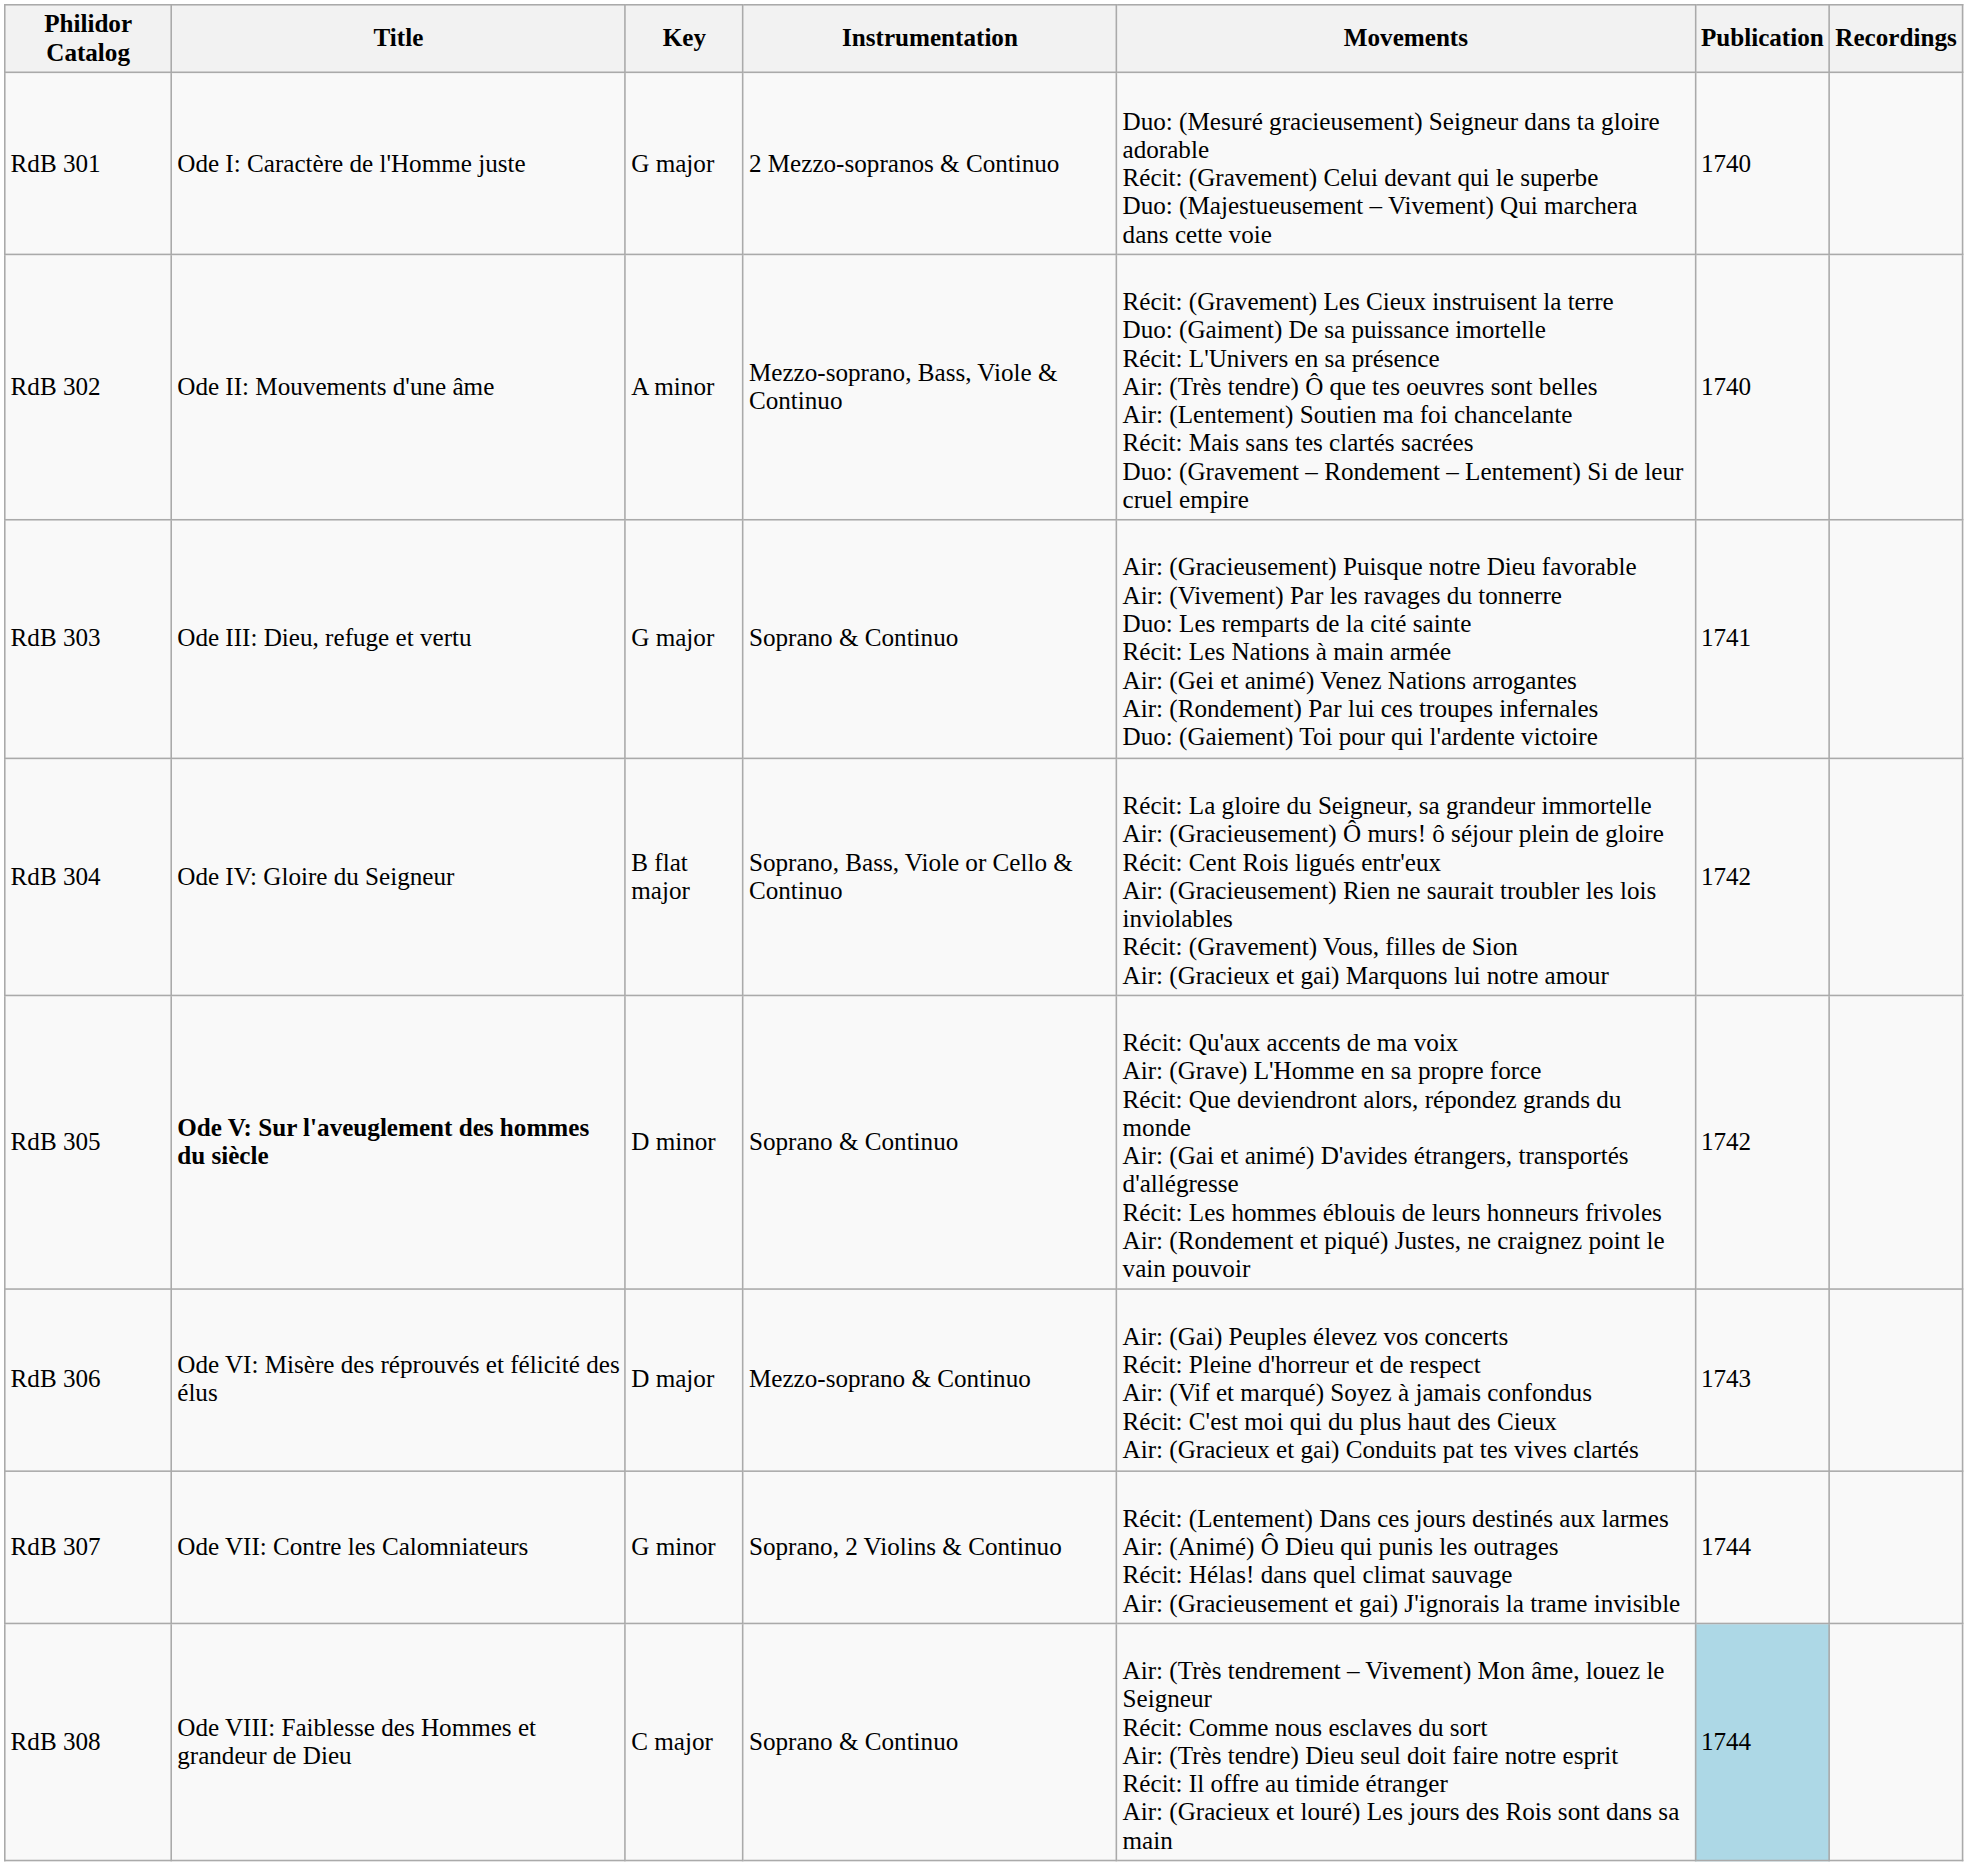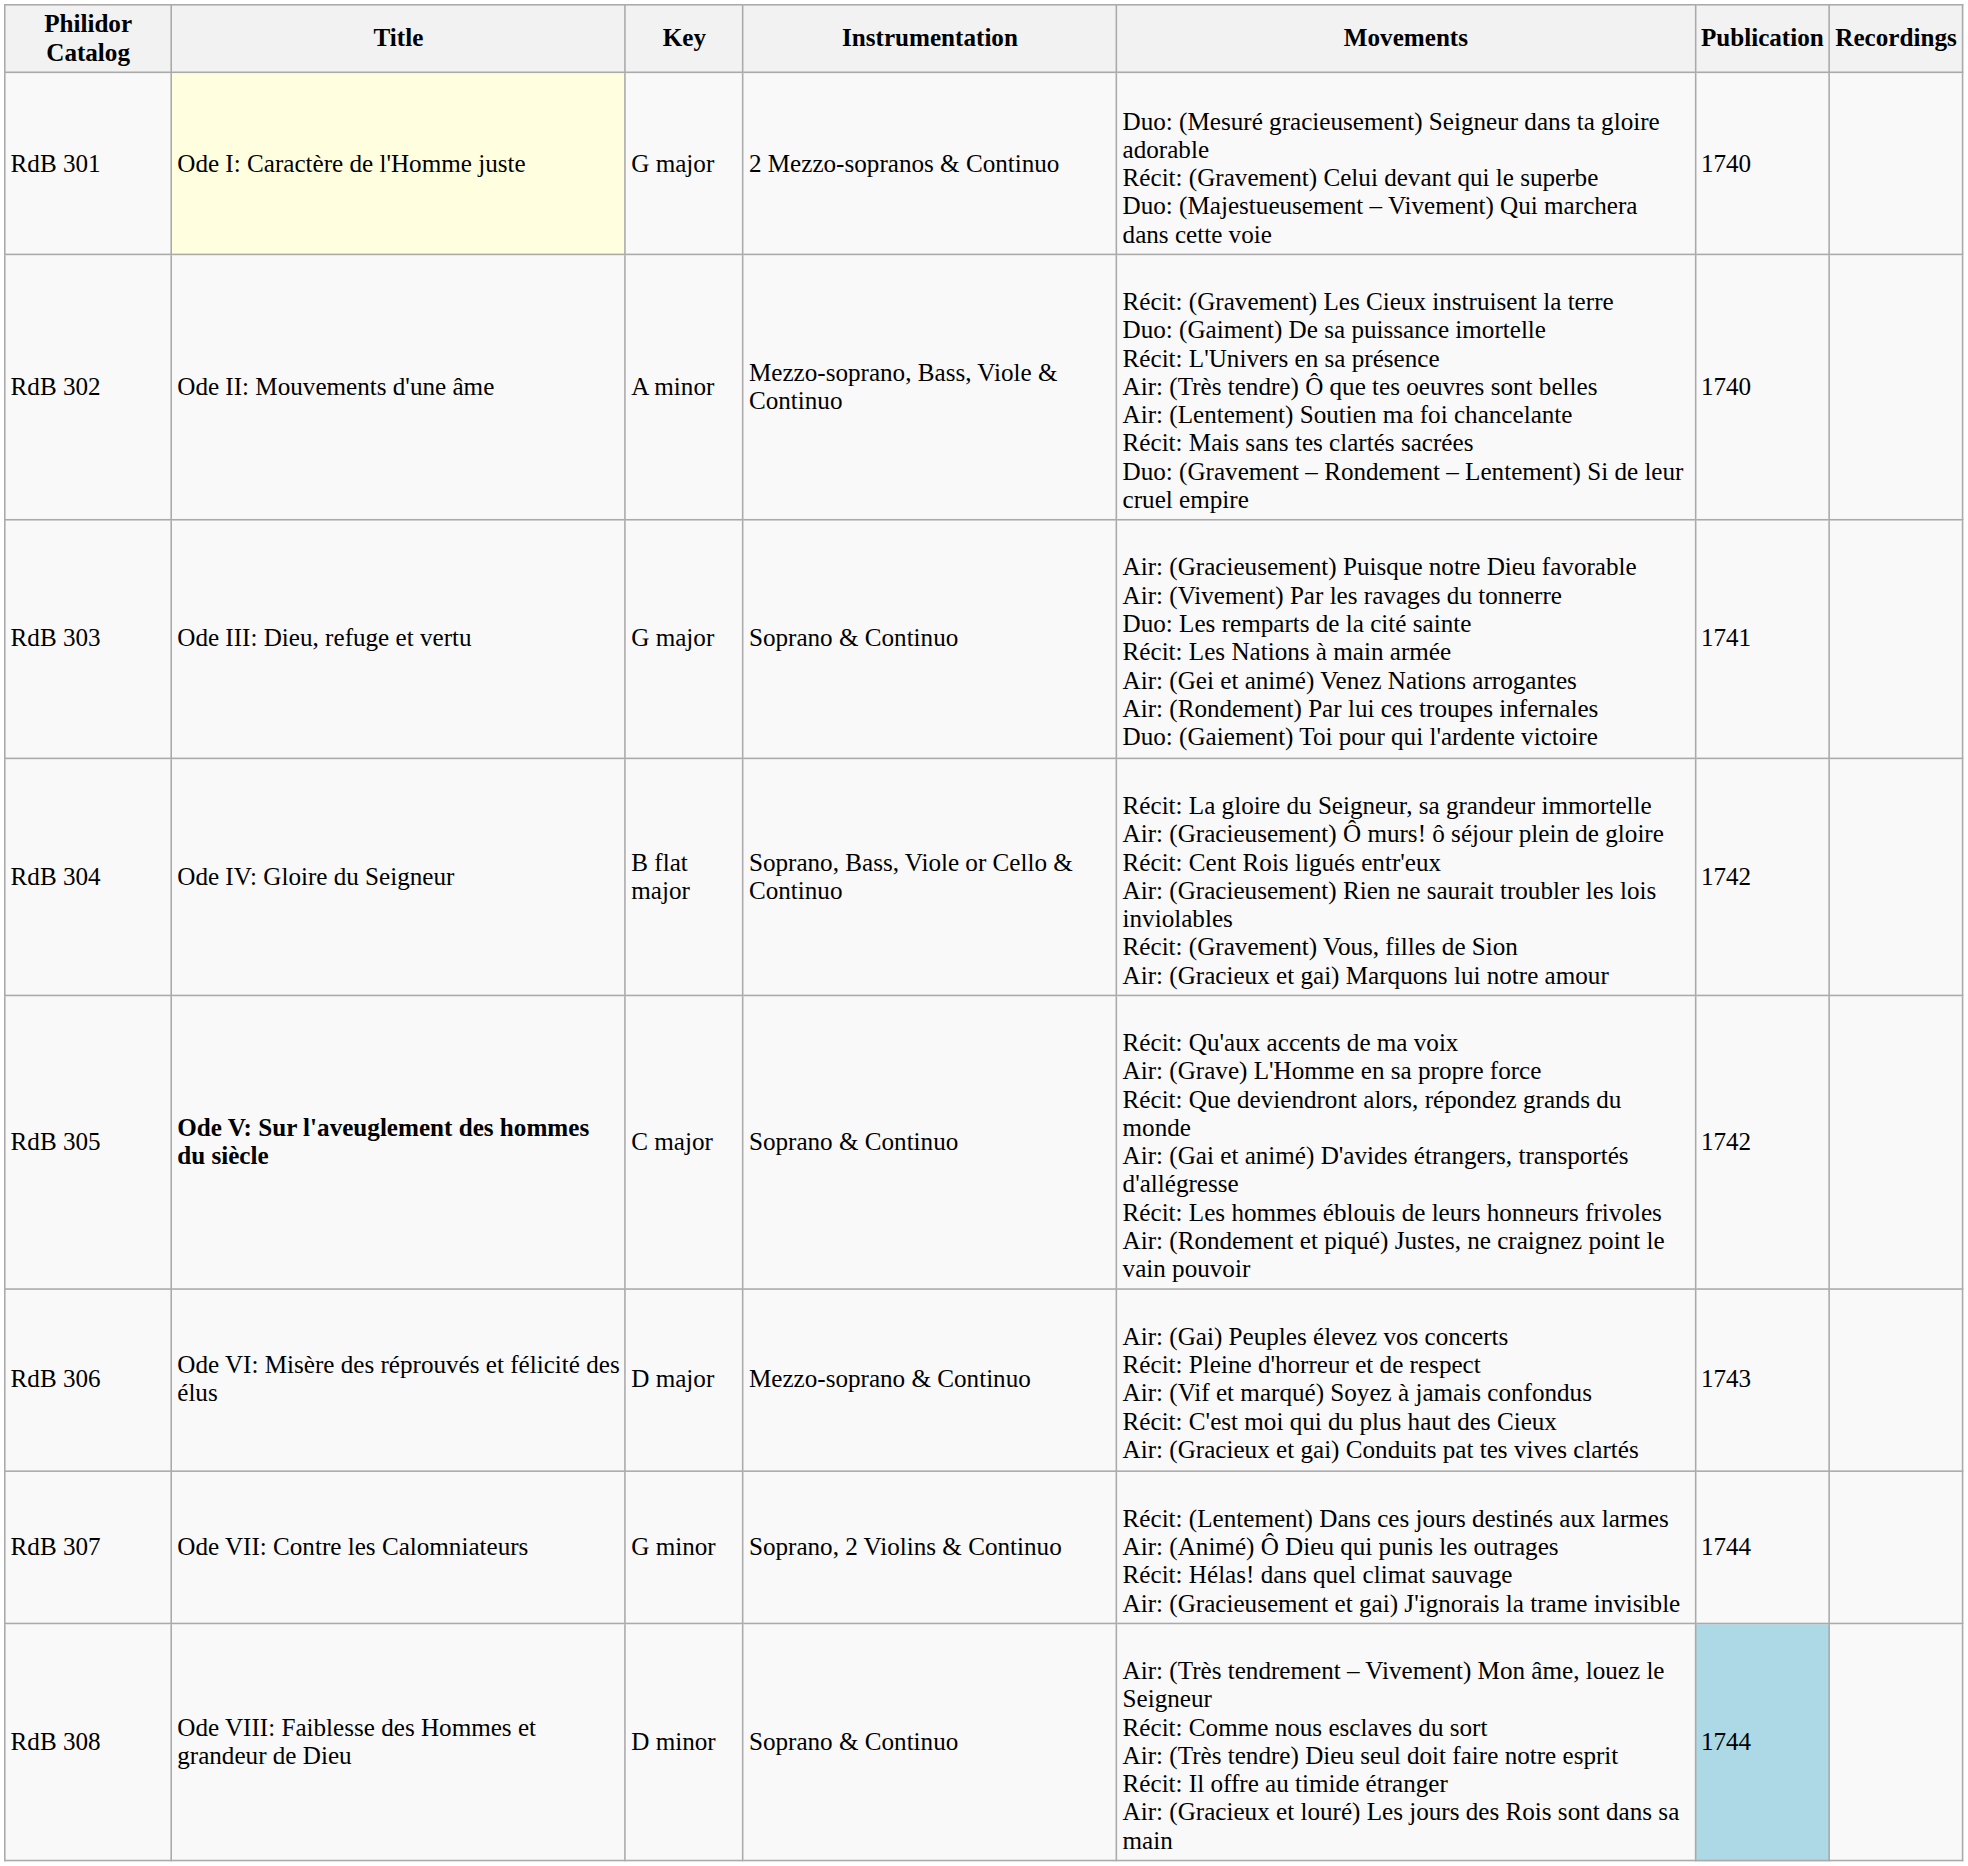(351, 163) no background -> (351, 163) lightyellow background
(673, 1142) D minor -> (672, 1142) C major
(672, 1741) C major -> (673, 1741) D minor
